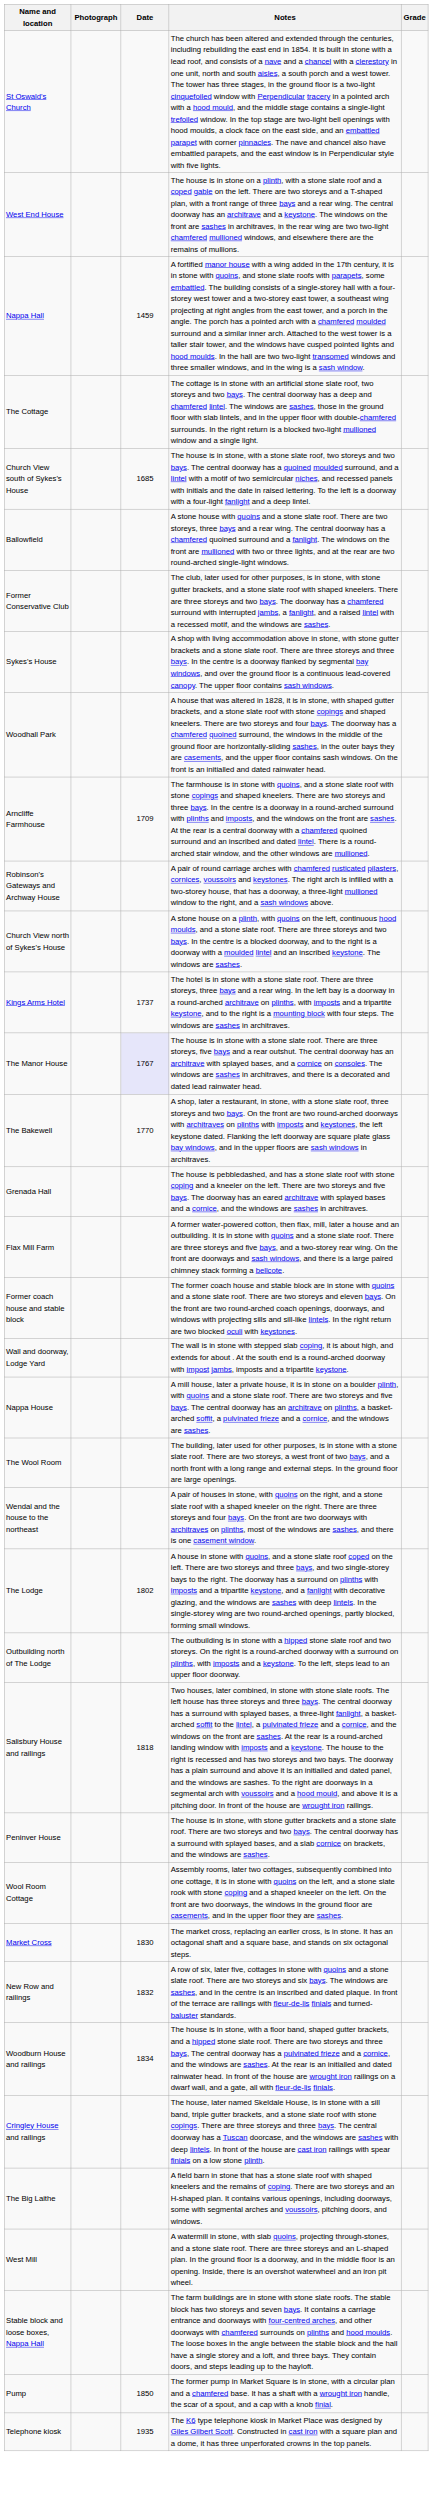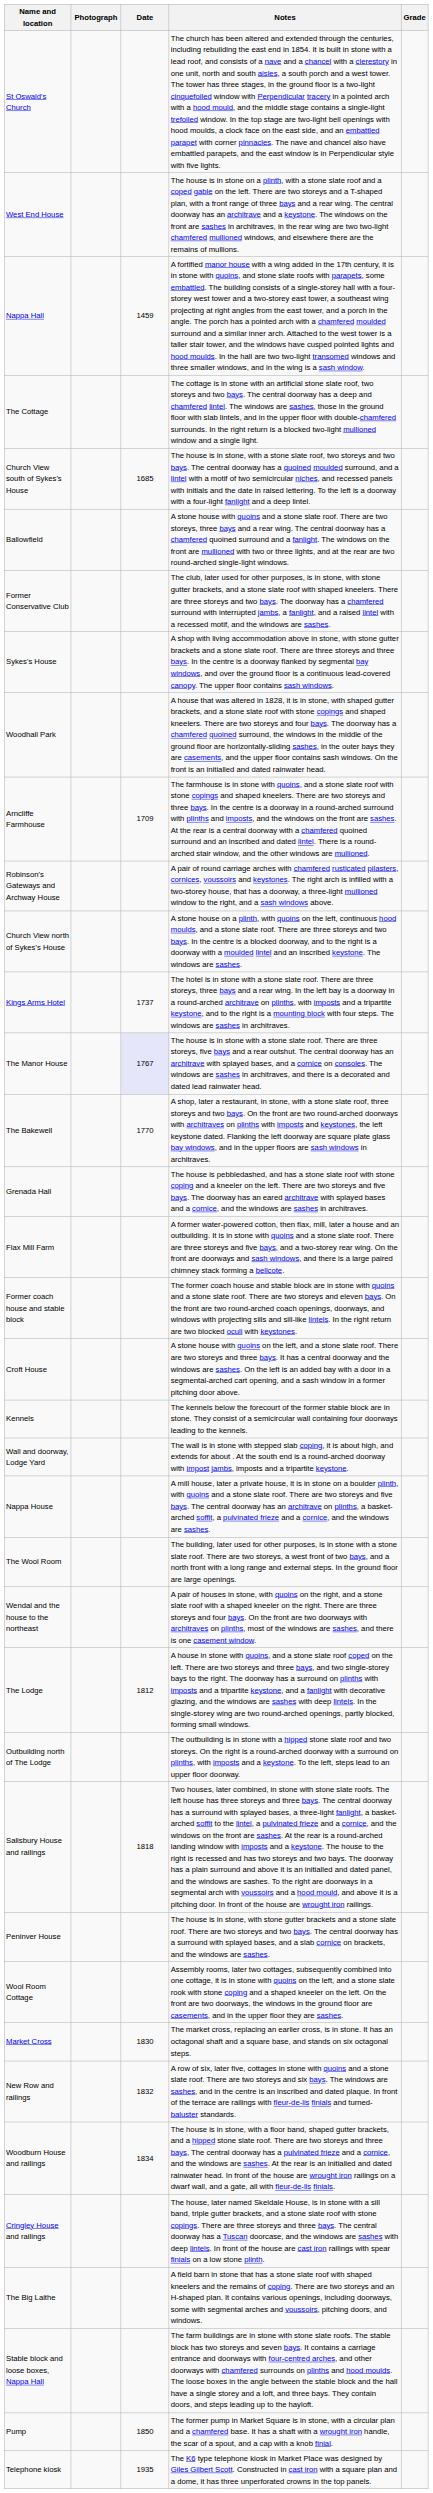+ row: (26, 1369)
+ row: (20, 1419)
(145, 1591) 1802 -> (145, 1690) 1812
- row: (22, 2260)
